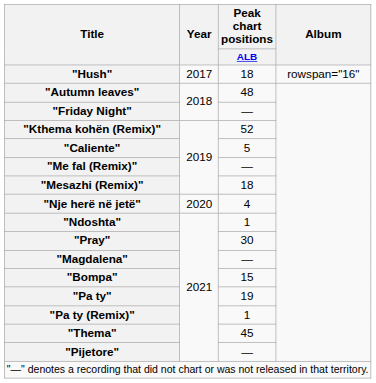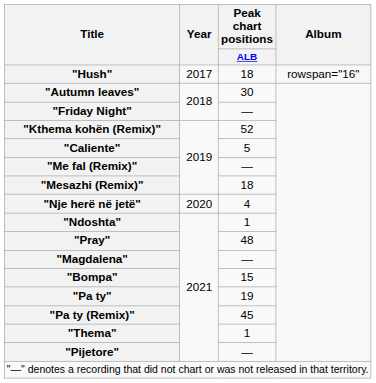(247, 92) 48 -> (247, 92) 30
(247, 240) 30 -> (247, 240) 48
(247, 315) 1 -> (247, 315) 45
(247, 333) 45 -> (247, 333) 1
